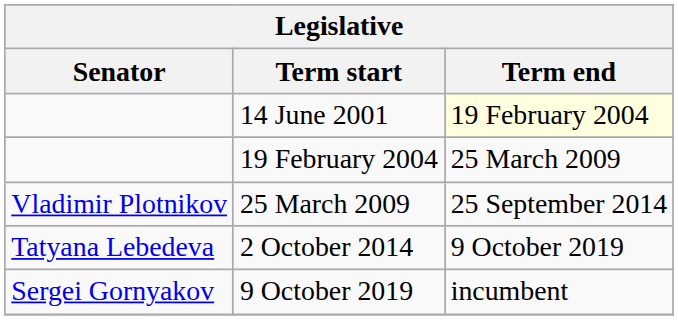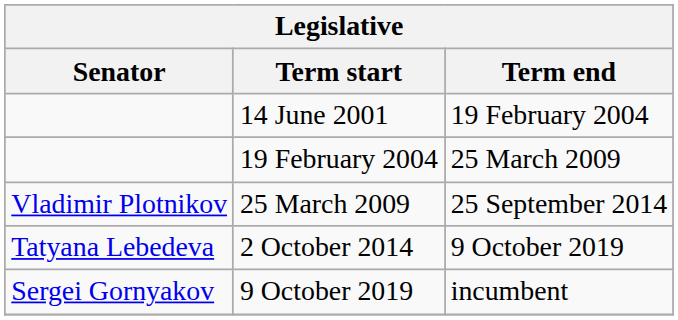(550, 114) lightyellow background -> (550, 114) no background
